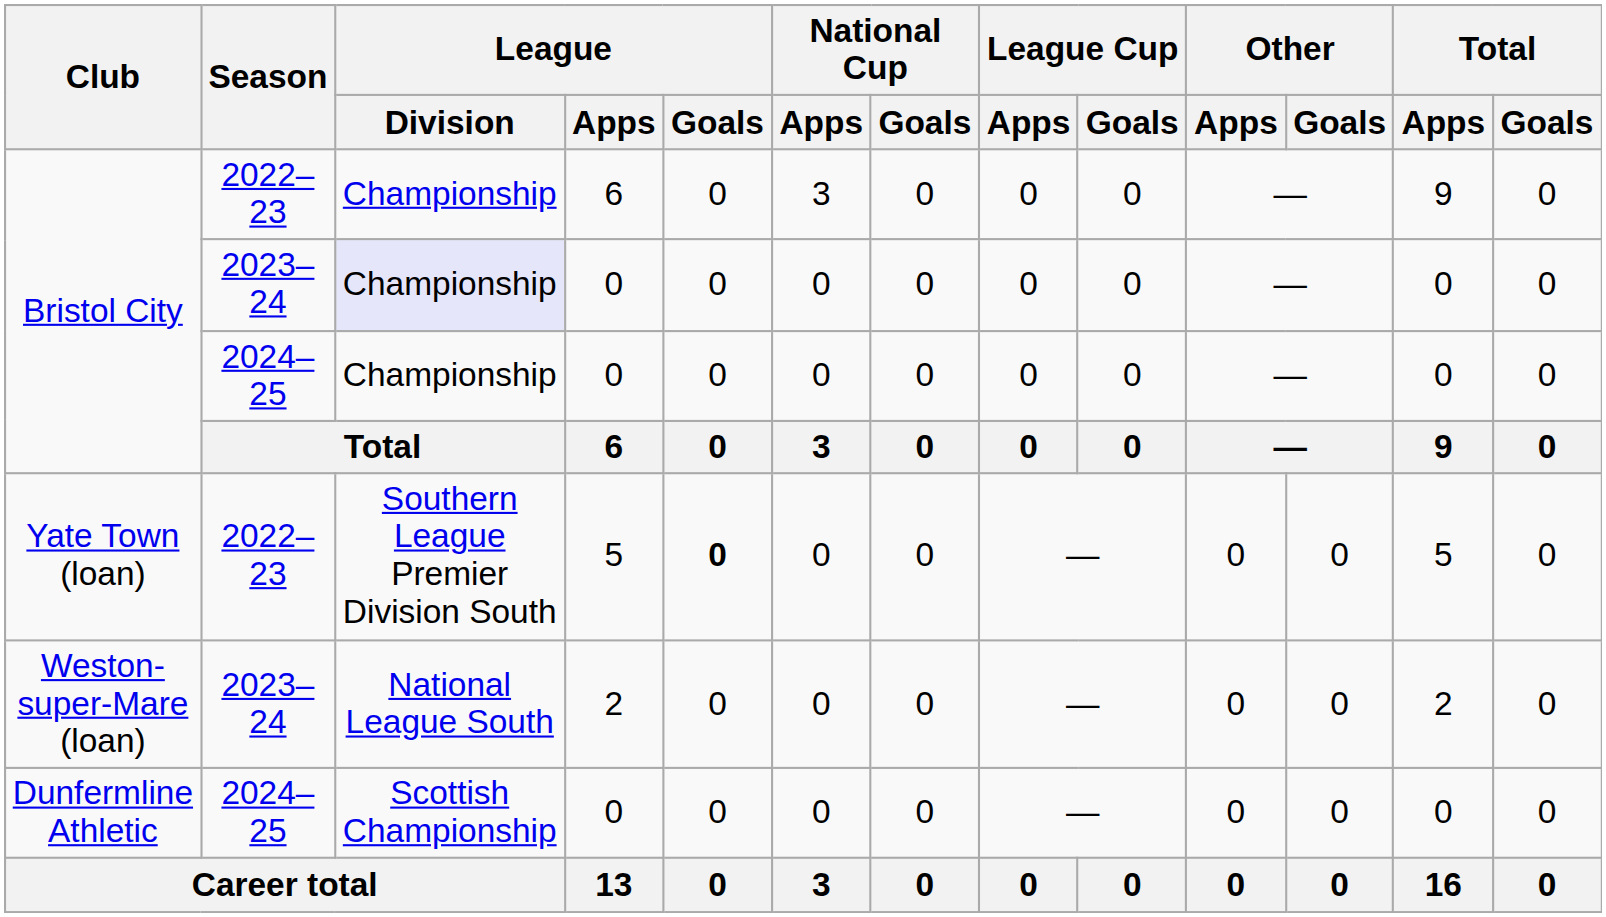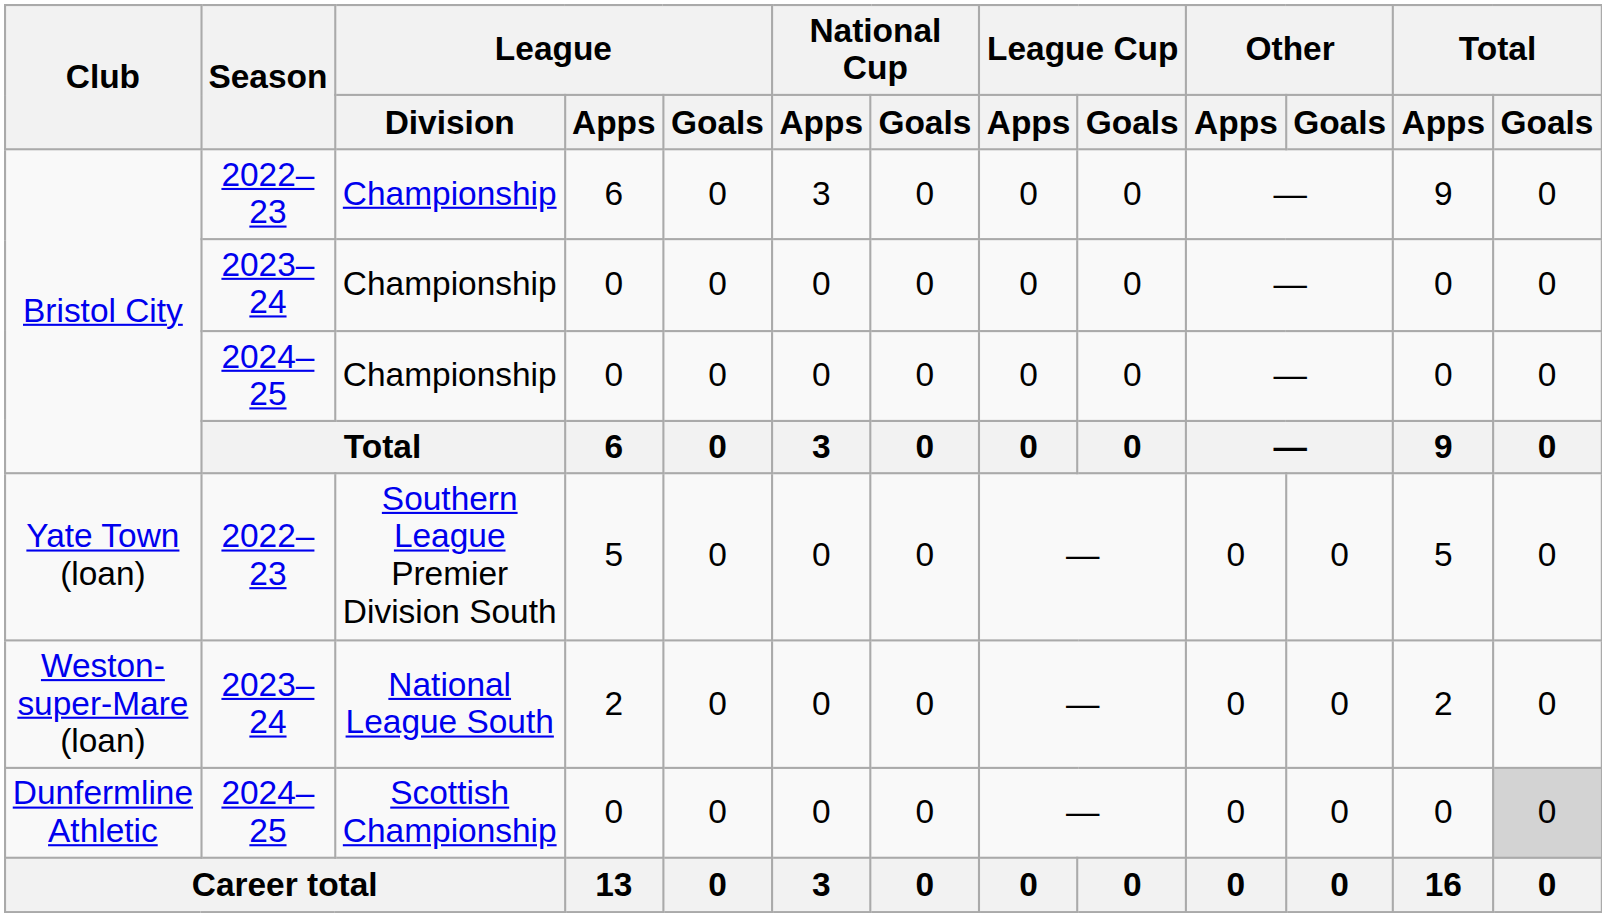(450, 284) lavender background -> (450, 284) no background
(718, 556) bold -> (718, 556) normal
(1547, 812) no background -> (1547, 812) lightgrey background
